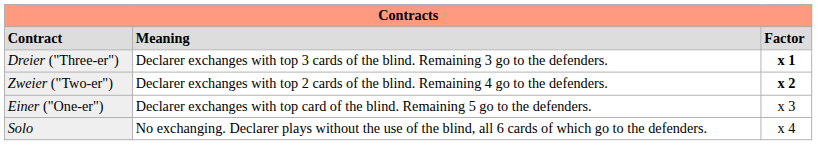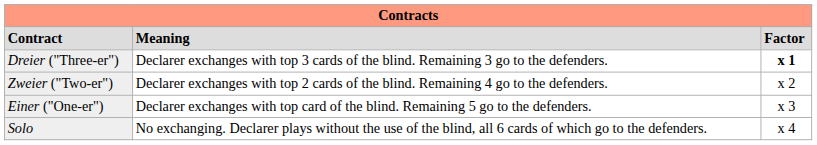(787, 83) bold -> (787, 83) normal
